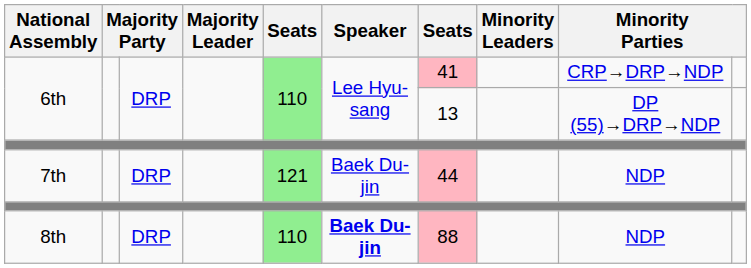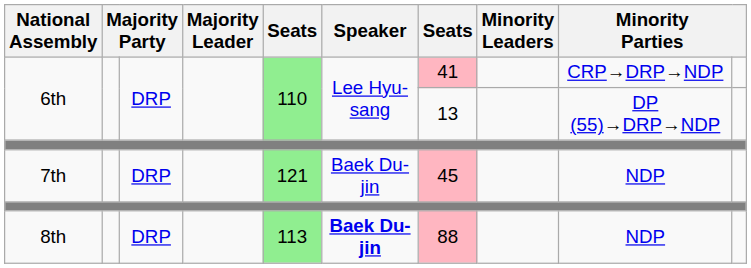(448, 175) 44 -> (448, 175) 45
(292, 237) 110 -> (292, 237) 113
